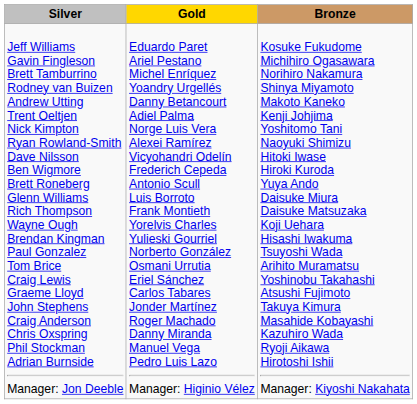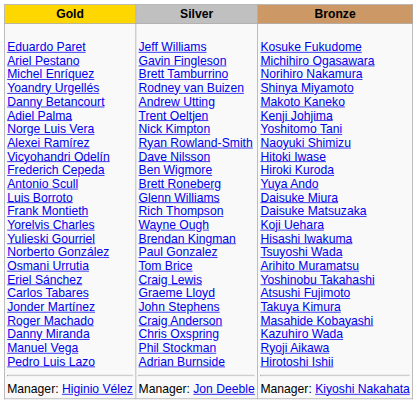columns swapped: (192, 14) <-> (65, 14)
